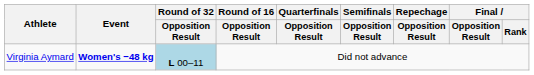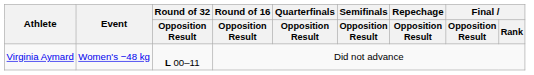(116, 57) bold -> (114, 57) normal
(186, 63) lightblue background -> (182, 63) no background
